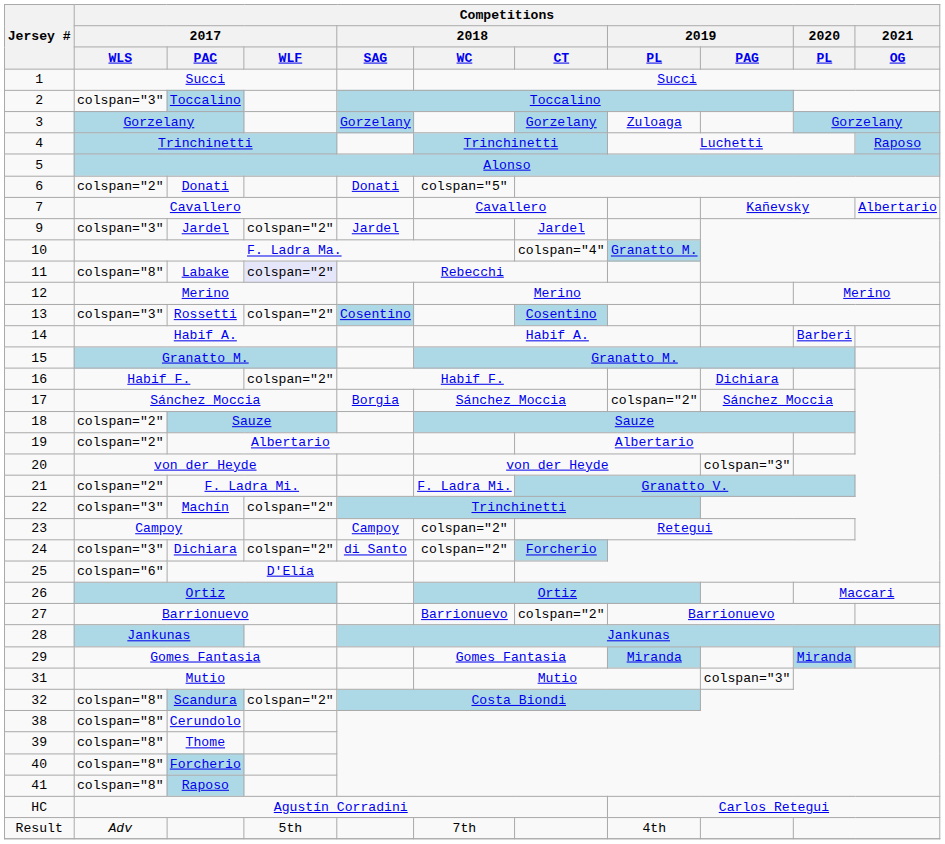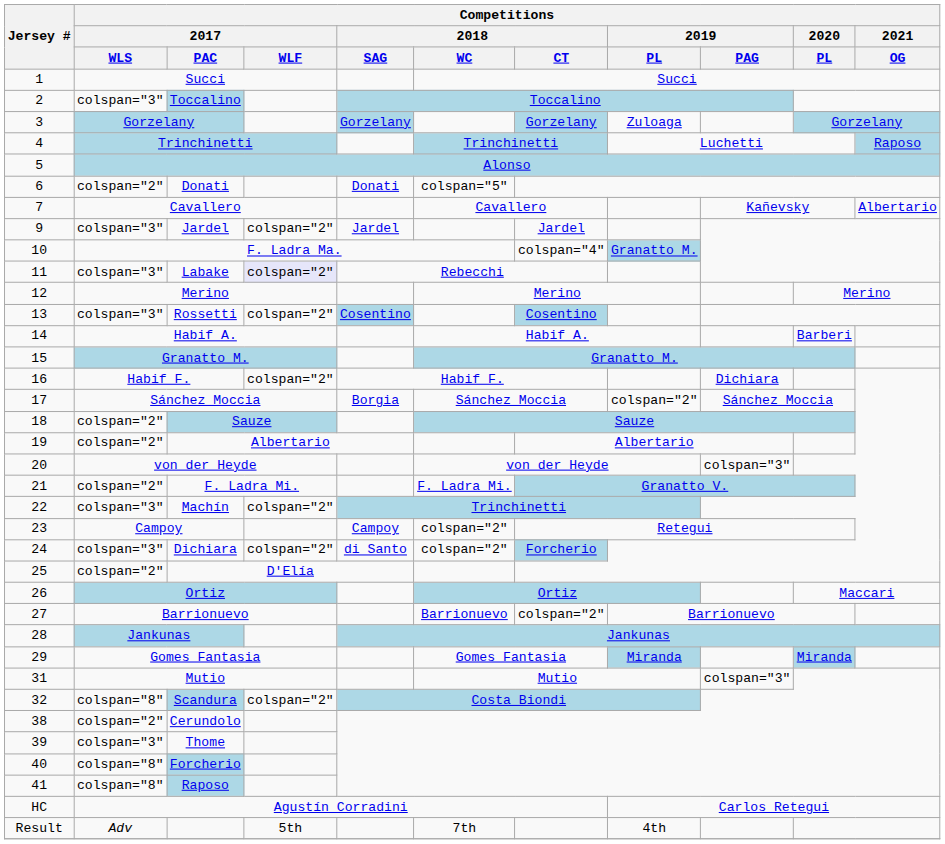(120, 272) colspan="8" -> (120, 272) colspan="3"
(120, 572) colspan="6" -> (120, 572) colspan="2"
(120, 721) colspan="8" -> (120, 721) colspan="2"
(120, 743) colspan="8" -> (120, 743) colspan="3"
